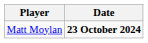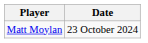(104, 29) bold -> (103, 29) normal
